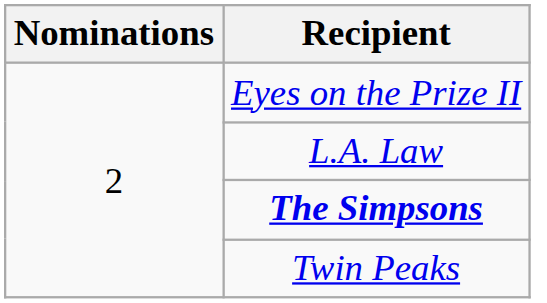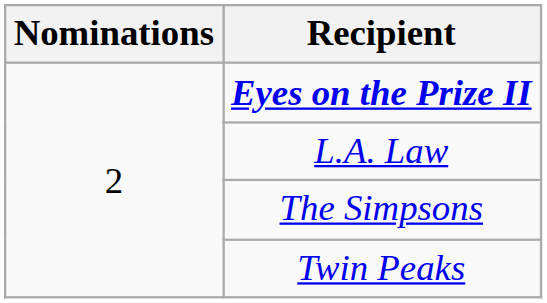(376, 92) normal -> (381, 92) bold
(376, 208) bold -> (381, 208) normal
